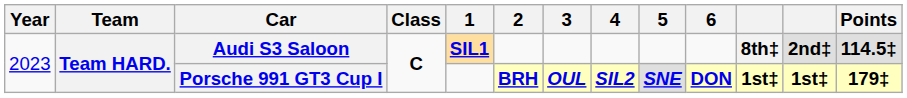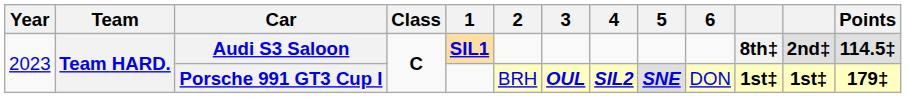(518, 78) bold -> (518, 78) normal
(711, 78) bold -> (710, 78) normal
